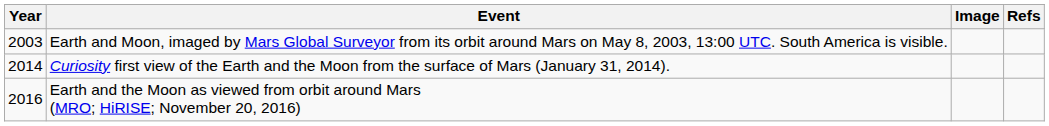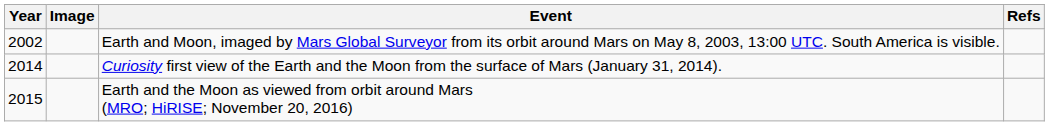columns swapped: (499, 16) <-> (977, 16)
(25, 41) 2003 -> (25, 41) 2002
(25, 99) 2016 -> (25, 99) 2015
